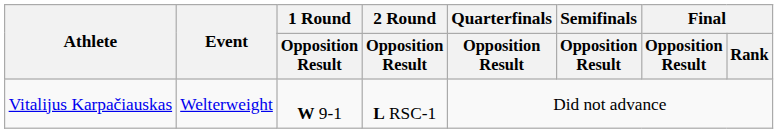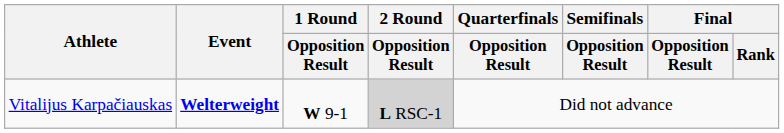(227, 104) normal -> (230, 104) bold
(405, 114) no background -> (411, 114) lightgrey background
